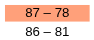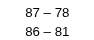(47, 13) lightsalmon background -> (47, 13) no background
